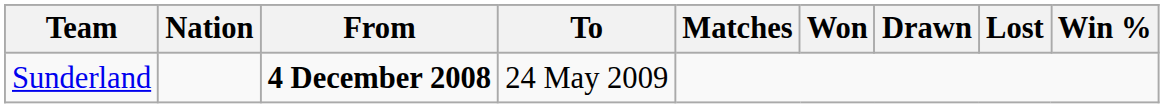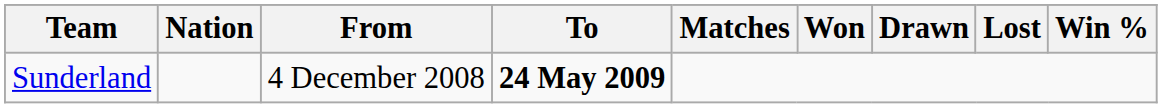(379, 77) bold -> (376, 77) normal
(587, 77) normal -> (582, 77) bold
